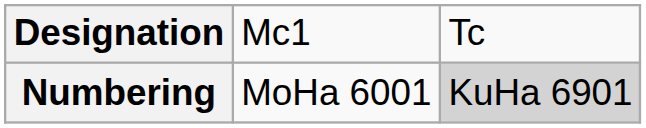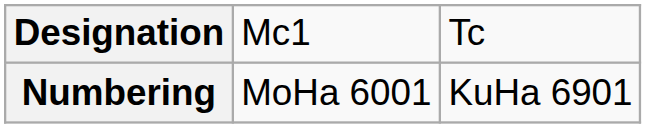(540, 92) lightgrey background -> (540, 92) no background
